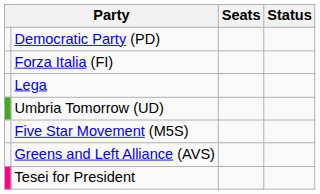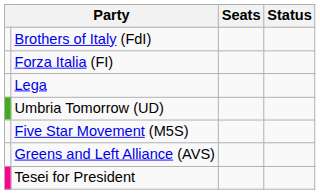- row: (87, 39)
+ row: (83, 39)
